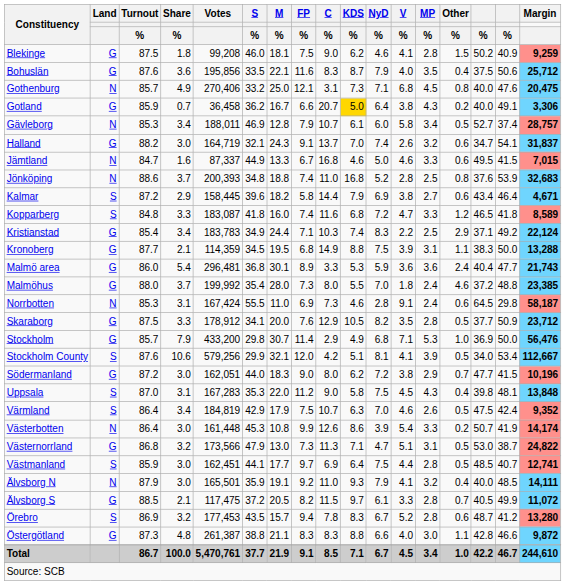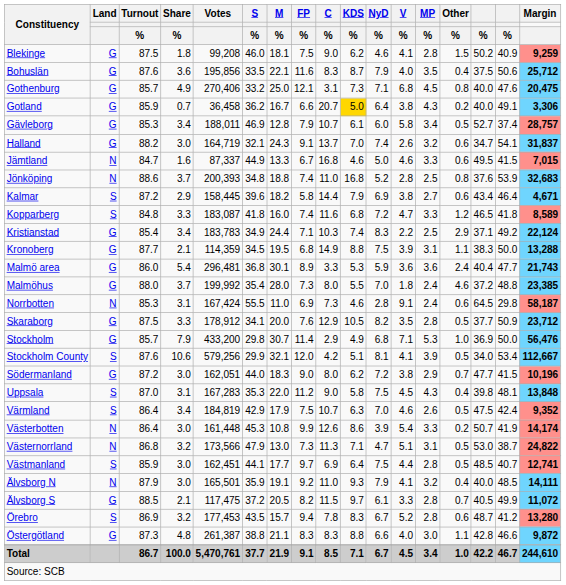(113, 89) N -> (113, 89) G
(113, 125) N -> (113, 125) G
(113, 446) G -> (113, 446) N
